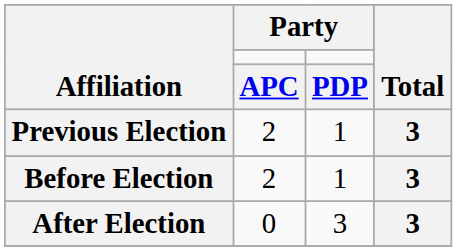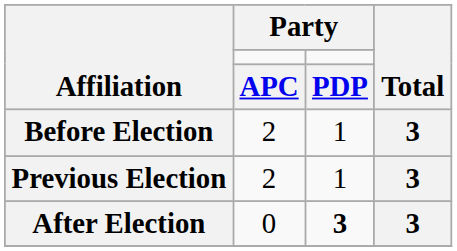rows swapped: (119, 131) <-> (119, 177)
(340, 223) normal -> (340, 223) bold
